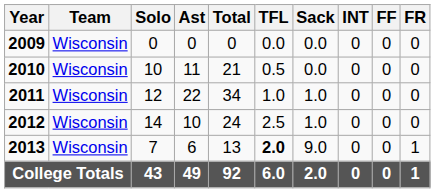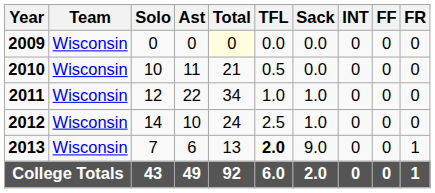(232, 43) no background -> (232, 43) lightyellow background
